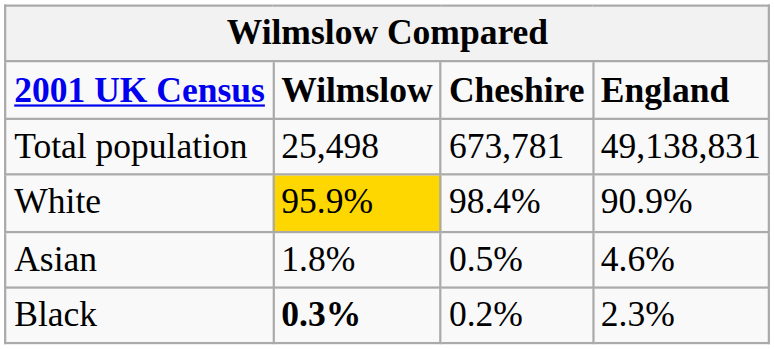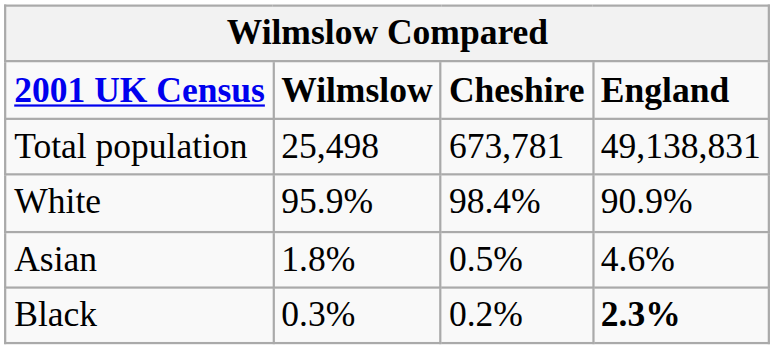(327, 202) gold background -> (327, 202) no background
(321, 314) bold -> (318, 314) normal
(638, 314) normal -> (641, 314) bold
